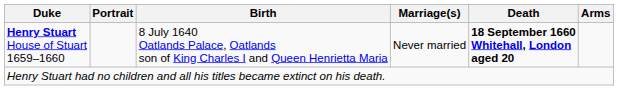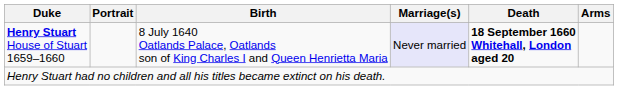(430, 44) no background -> (430, 44) lavender background
